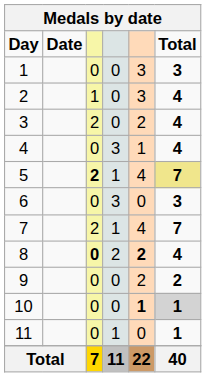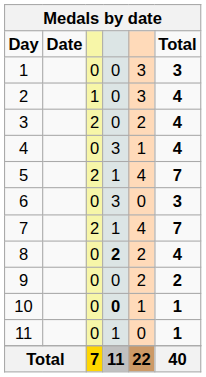(95, 175) bold -> (95, 175) normal
(177, 175) khaki background -> (177, 175) no background
(95, 254) bold -> (95, 254) normal
(116, 254) normal -> (116, 254) bold
(141, 254) bold -> (141, 254) normal
(116, 306) normal -> (116, 306) bold
(141, 306) bold -> (141, 306) normal
(177, 306) lightgrey background -> (177, 306) no background
